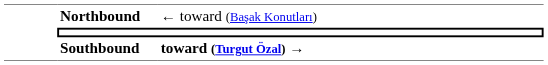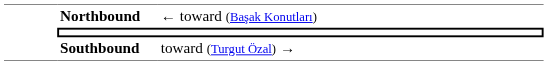(233, 48) bold -> (228, 48) normal
